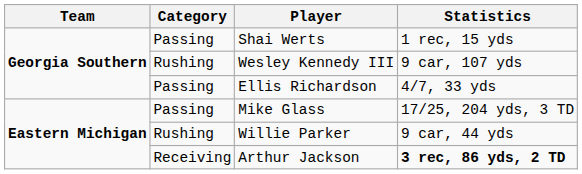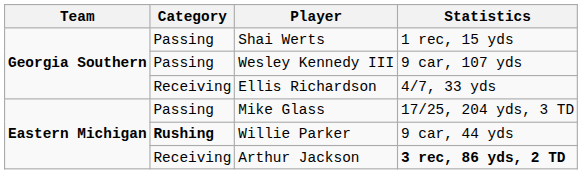(184, 63) Rushing -> (184, 63) Passing
(184, 87) Passing -> (192, 87) Receiving
(184, 134) normal -> (184, 134) bold
